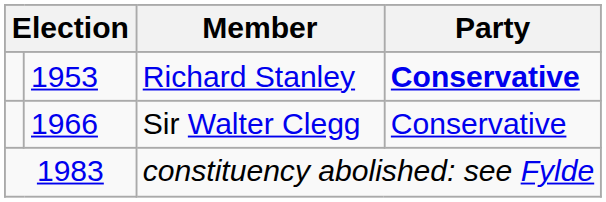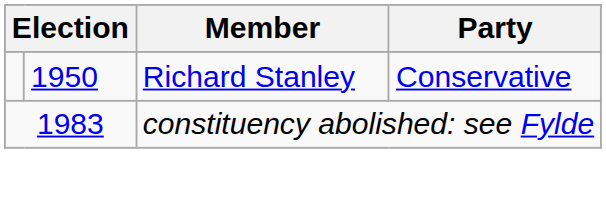(64, 76) 1953 -> (64, 76) 1950
(485, 76) bold -> (484, 76) normal
- row: (252, 123)
